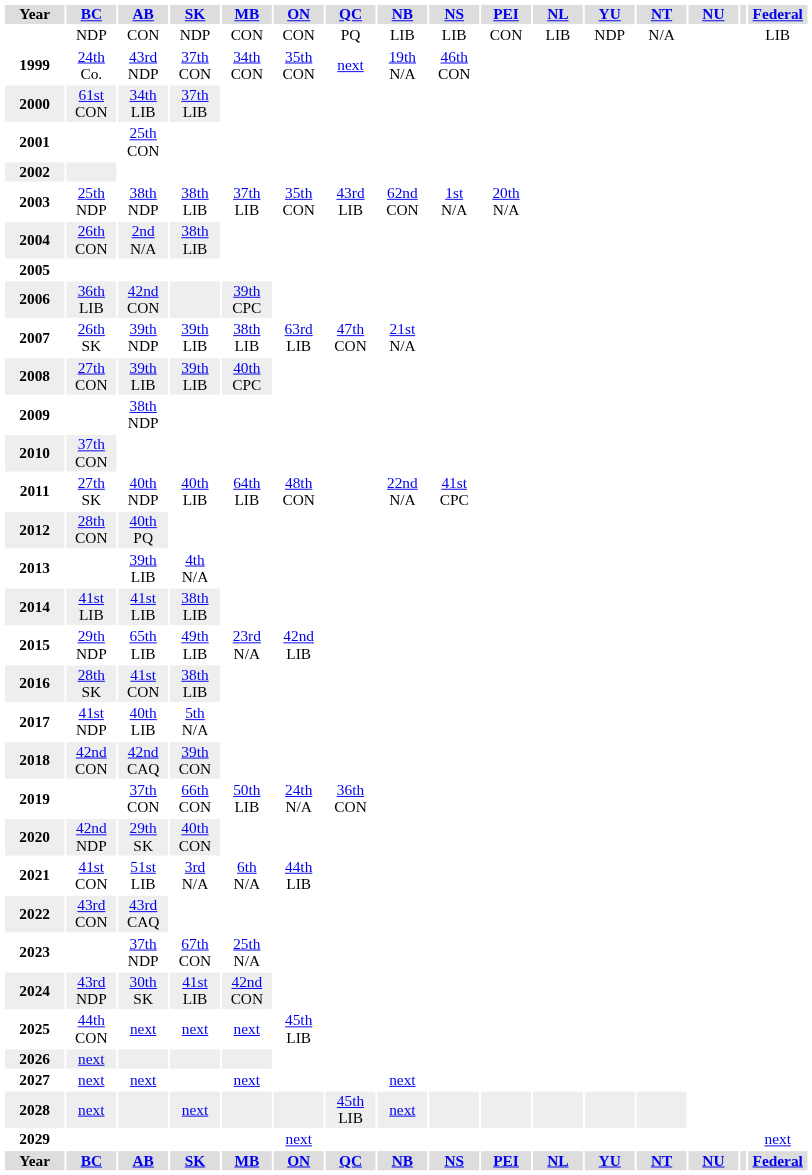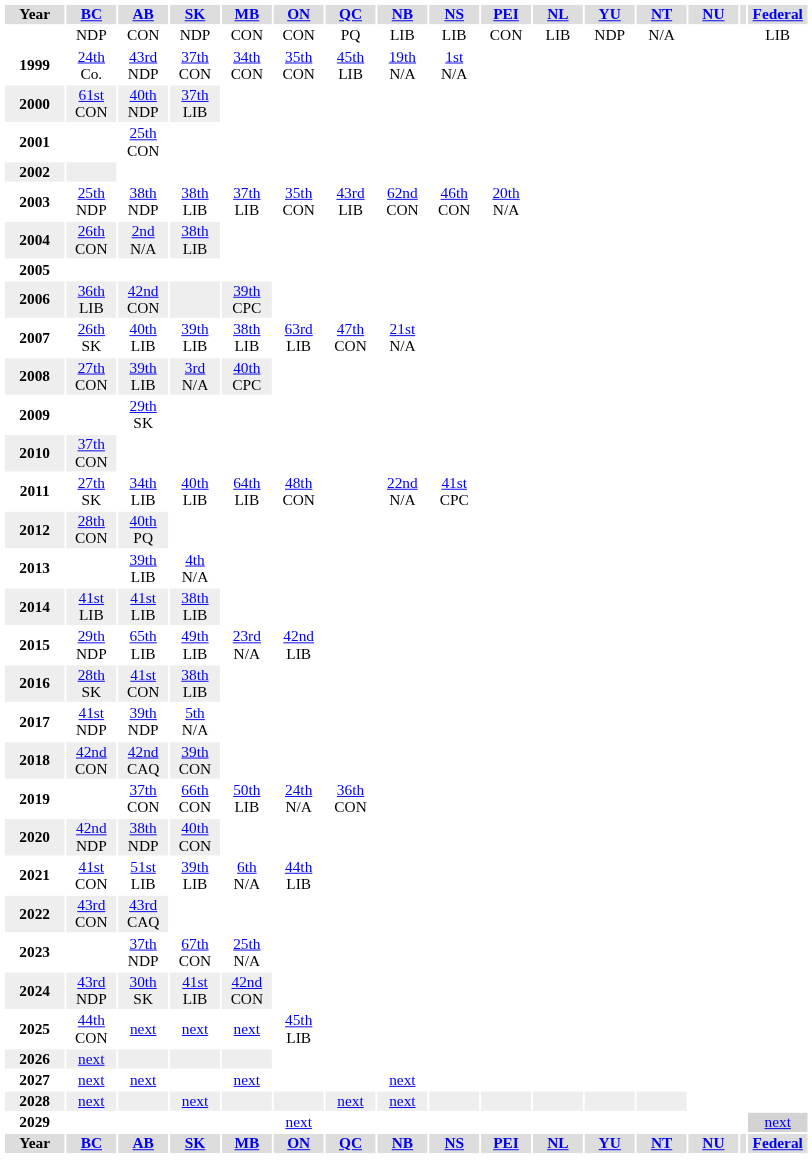(351, 65) next -> (351, 65) 45th LIB
(454, 65) 46th CON -> (454, 65) 1st N/A
(143, 103) 34th LIB -> (143, 103) 40th NDP
(454, 201) 1st N/A -> (454, 201) 46th CON
(143, 338) 39th NDP -> (143, 338) 40th LIB
(195, 376) 39th LIB -> (195, 376) 3rd N/A
(143, 414) 38th NDP -> (143, 414) 29th SK
(143, 491) 40th NDP -> (143, 491) 34th LIB
(143, 722) 40th LIB -> (143, 722) 39th NDP
(143, 837) 29th SK -> (143, 837) 38th NDP
(195, 875) 3rd N/A -> (195, 875) 39th LIB
(351, 1109) 45th LIB -> (351, 1101) next
(778, 1139) no background -> (778, 1122) lightgrey background
